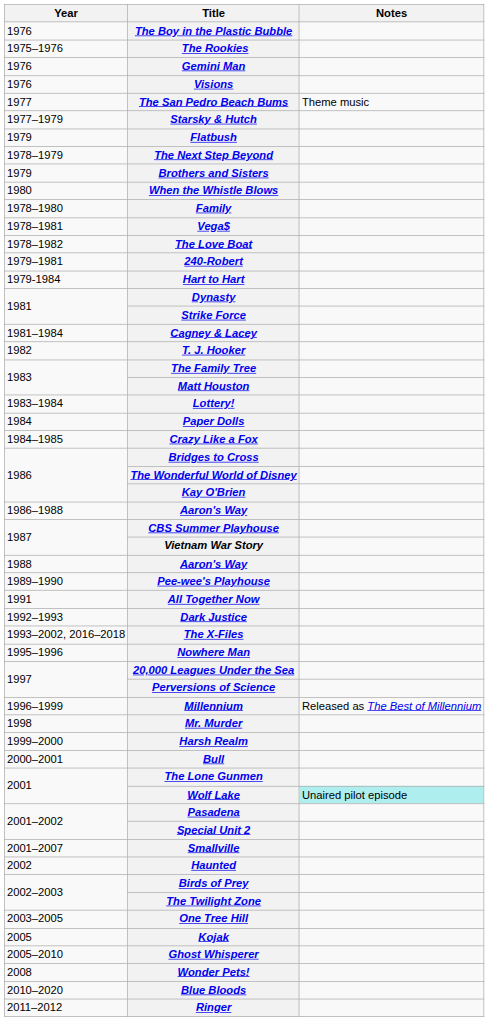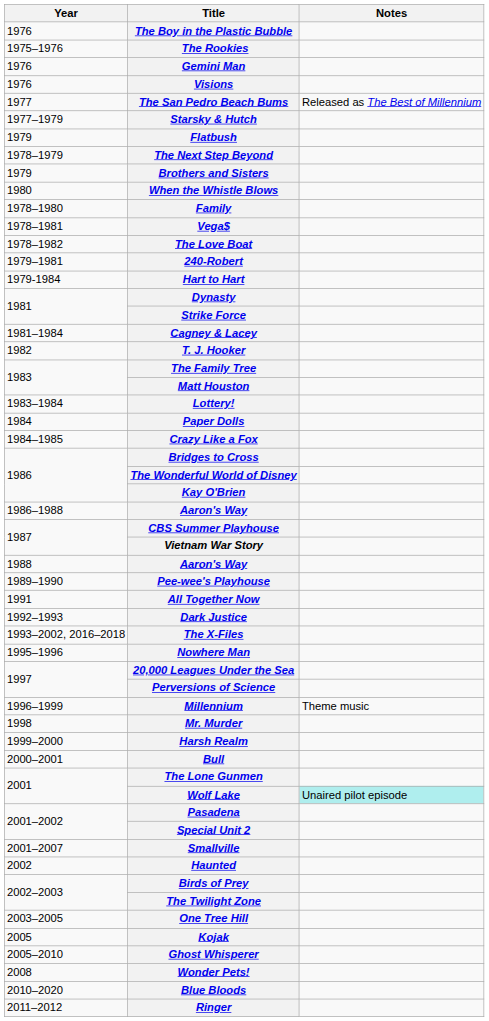(336, 102) Theme music -> (392, 102) Released as The Best of Millennium
(392, 706) Released as The Best of Millennium -> (336, 706) Theme music
